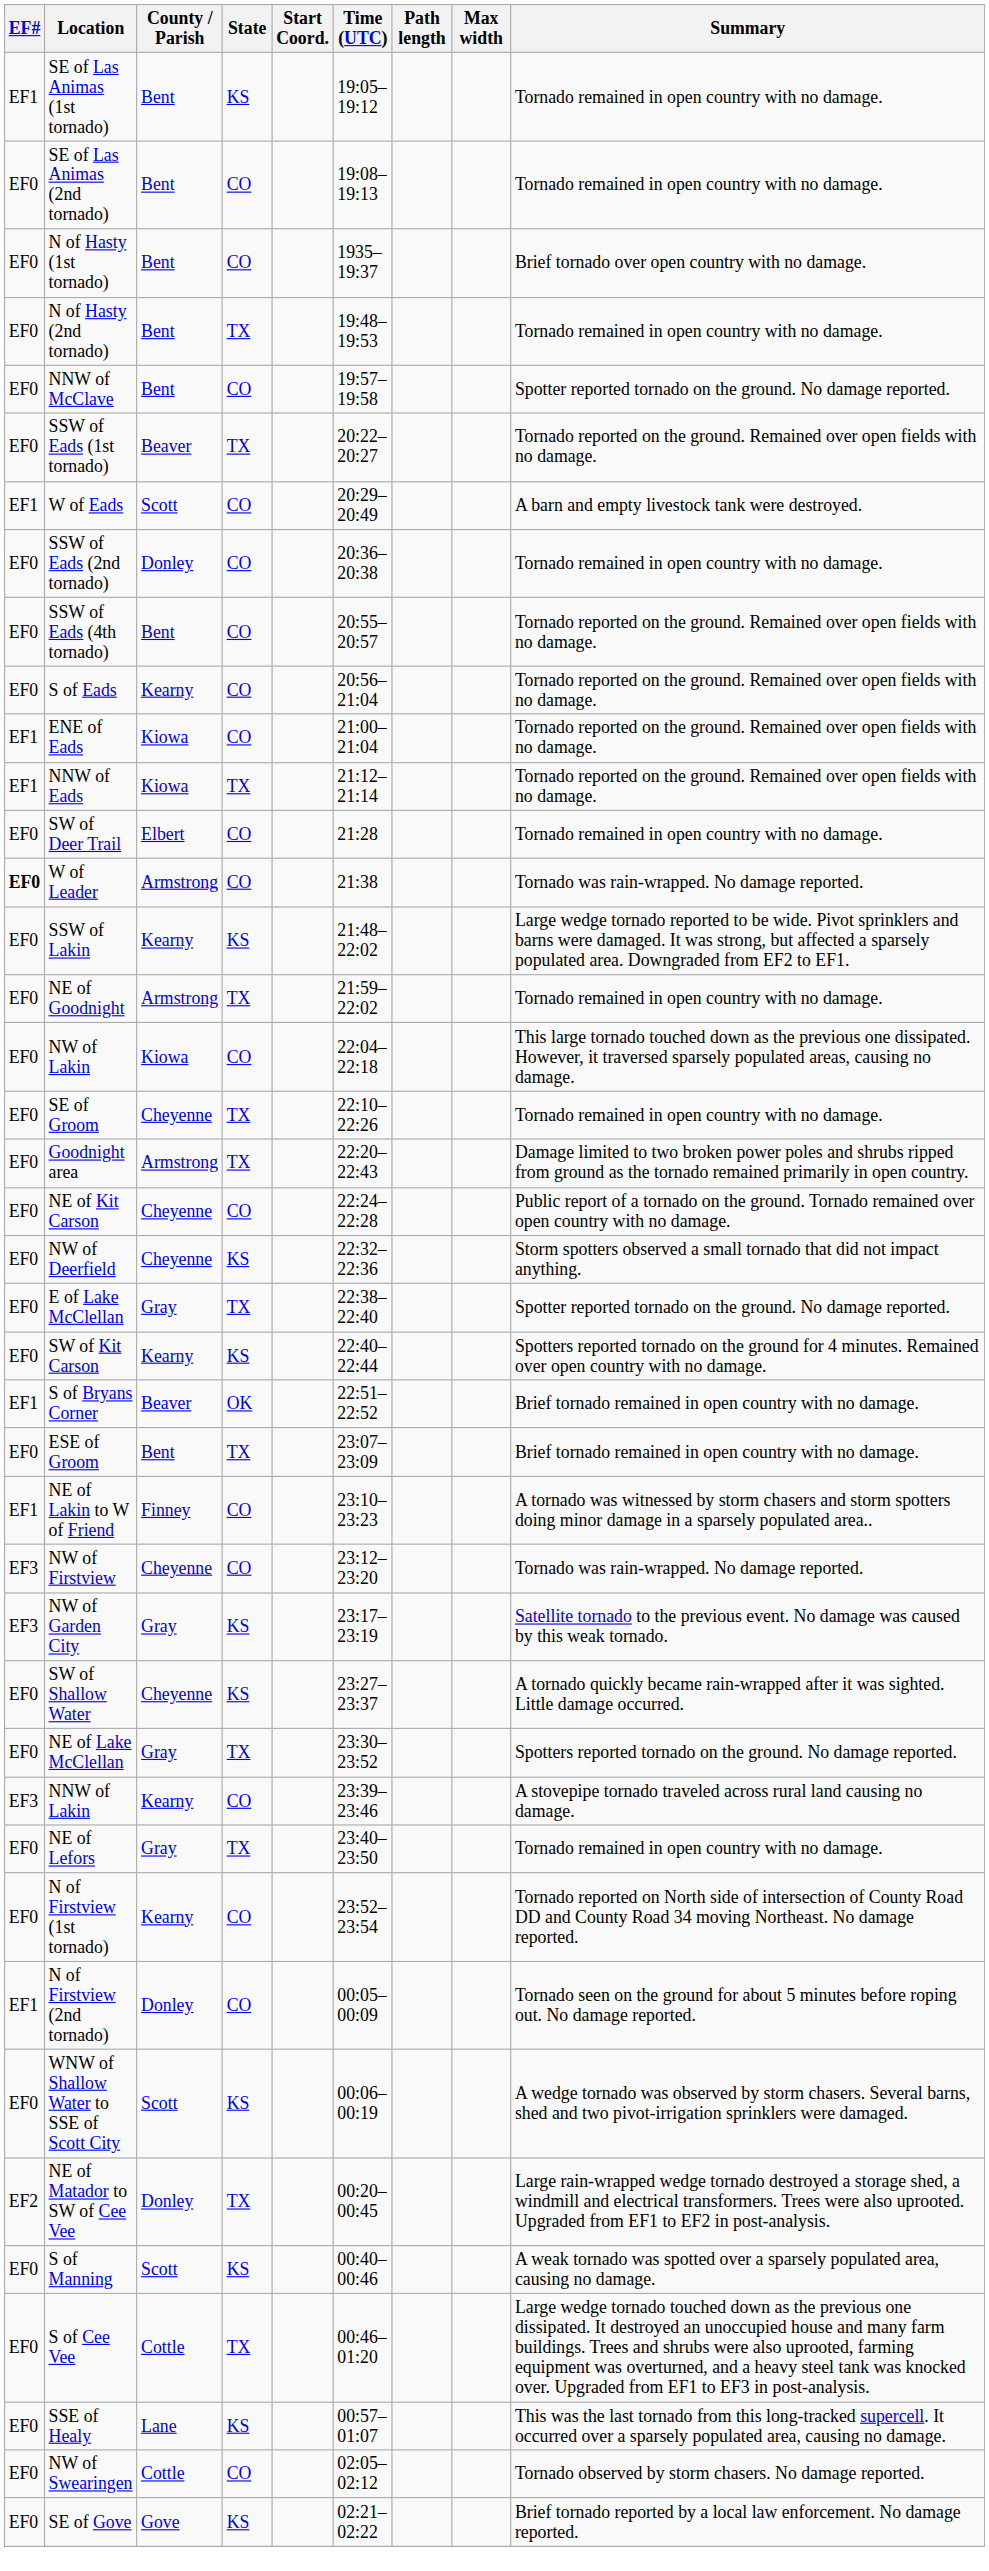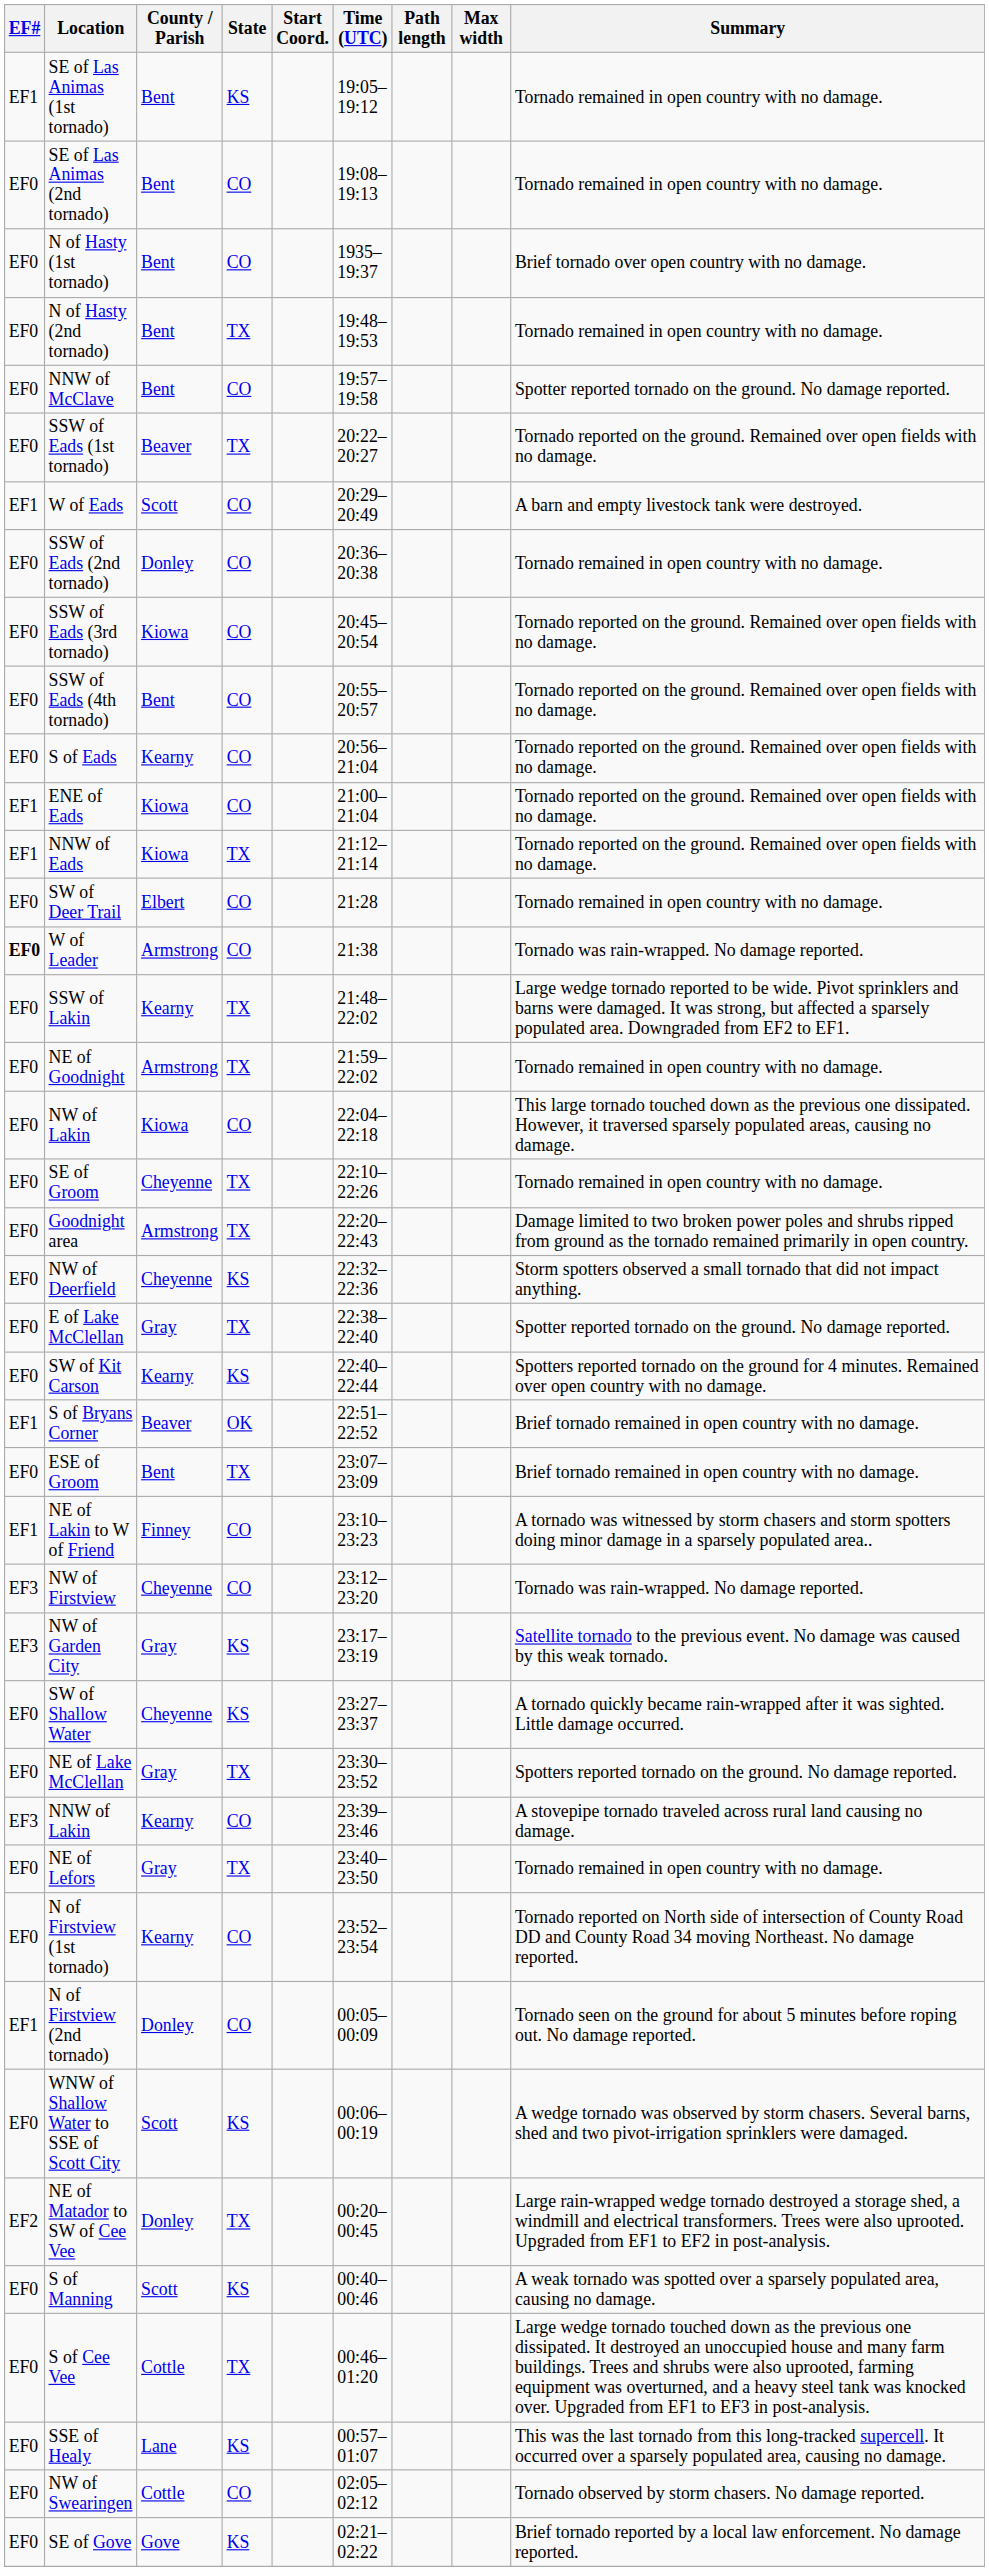+ row: (83, 631)
(238, 940) KS -> (238, 1008) TX
- row: (84, 1211)
